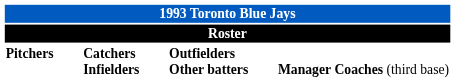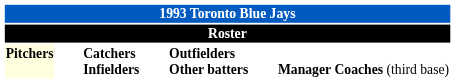(30, 53) no background -> (30, 53) lightyellow background
